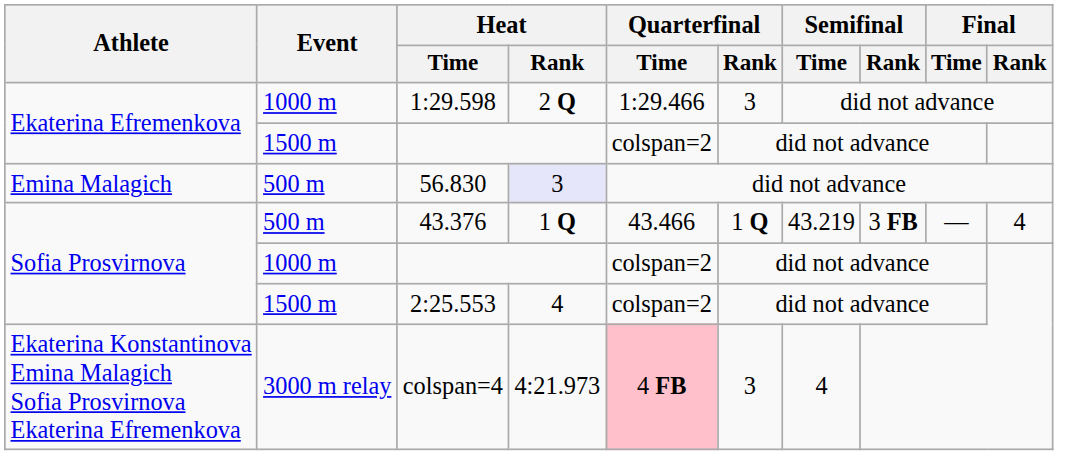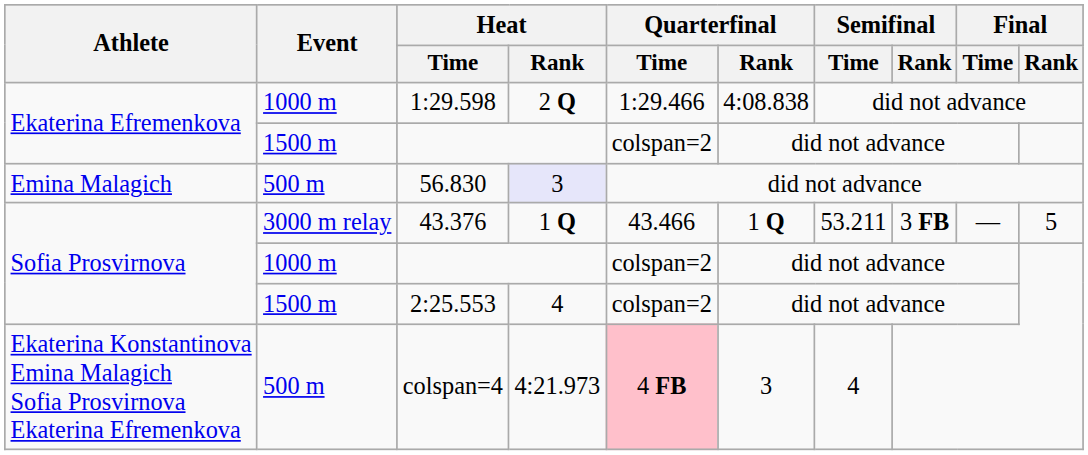(750, 103) 3 -> (766, 103) 4:08.838
(294, 223) 500 m -> (327, 223) 3000 m relay
(821, 223) 43.219 -> (853, 223) 53.211
(1020, 223) 4 -> (1051, 223) 5
(327, 386) 3000 m relay -> (294, 386) 500 m
